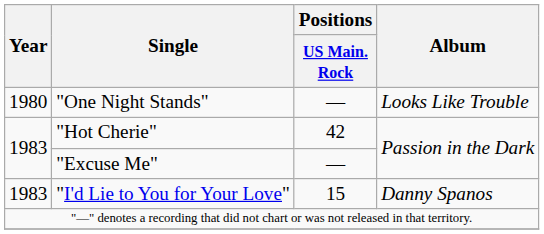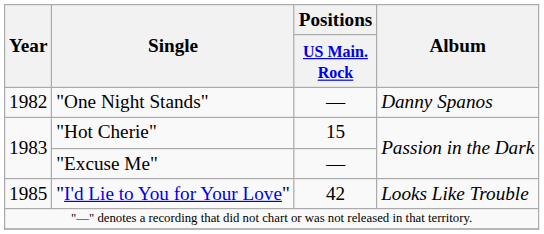(28, 102) 1980 -> (28, 102) 1982
(455, 102) Looks Like Trouble -> (437, 102) Danny Spanos
(335, 132) 42 -> (335, 132) 15
(28, 193) 1983 -> (28, 193) 1985
(335, 193) 15 -> (335, 193) 42
(437, 193) Danny Spanos -> (455, 193) Looks Like Trouble
